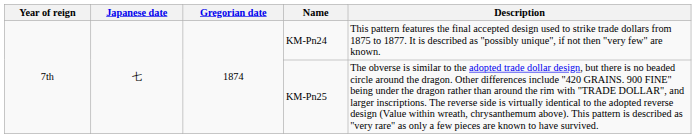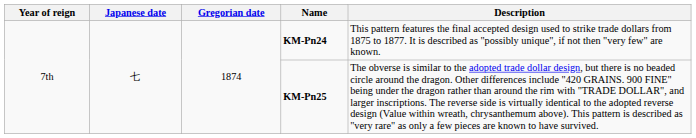(306, 40) normal -> (305, 40) bold
(306, 96) normal -> (305, 96) bold
